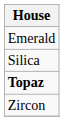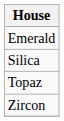(26, 82) bold -> (25, 82) normal
